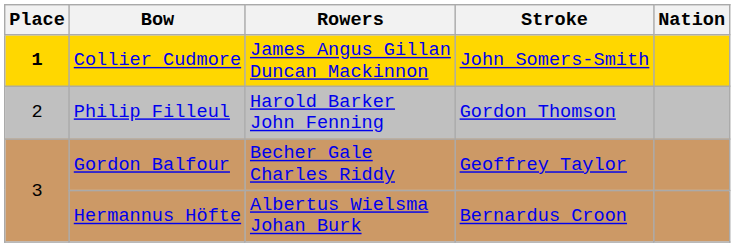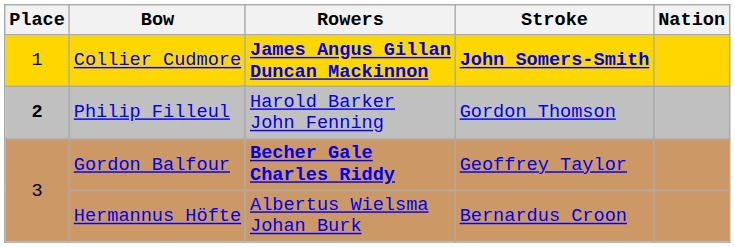(37, 61) bold -> (37, 61) normal
(350, 61) normal -> (350, 61) bold
(554, 61) normal -> (554, 61) bold
(37, 113) normal -> (37, 113) bold
(322, 164) normal -> (322, 164) bold
